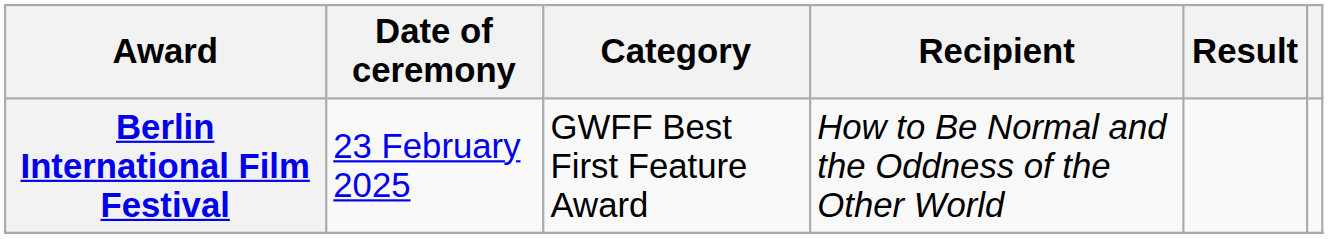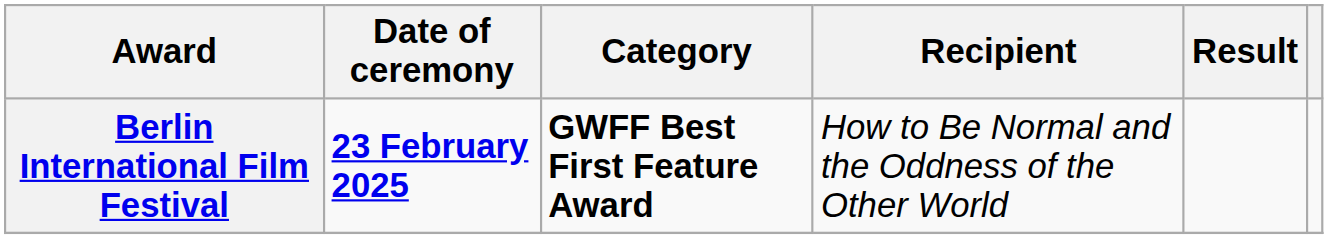(427, 165) normal -> (430, 165) bold
(649, 165) normal -> (653, 165) bold
